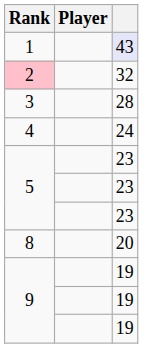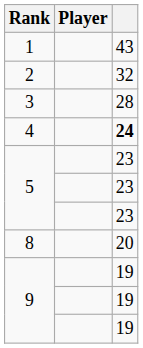(125, 46) lavender background -> (125, 46) no background
(29, 74) pink background -> (29, 74) no background
(125, 131) normal -> (125, 131) bold
